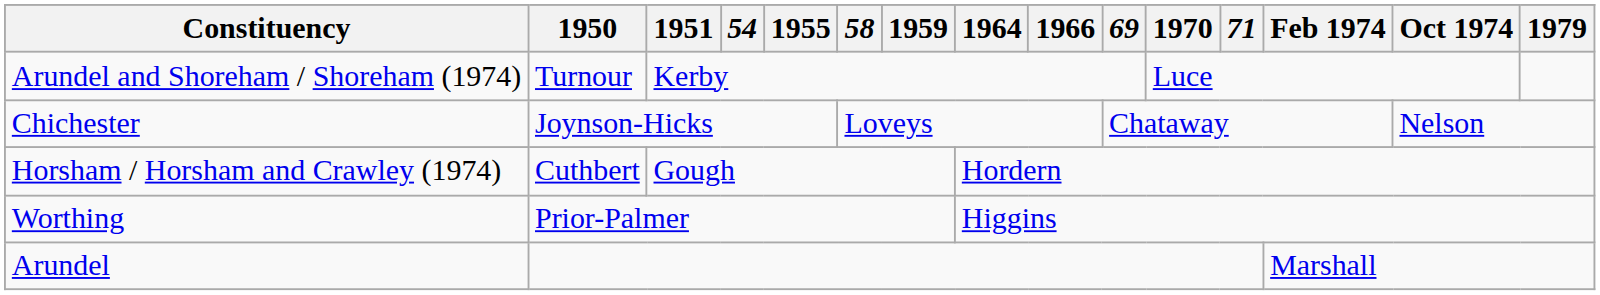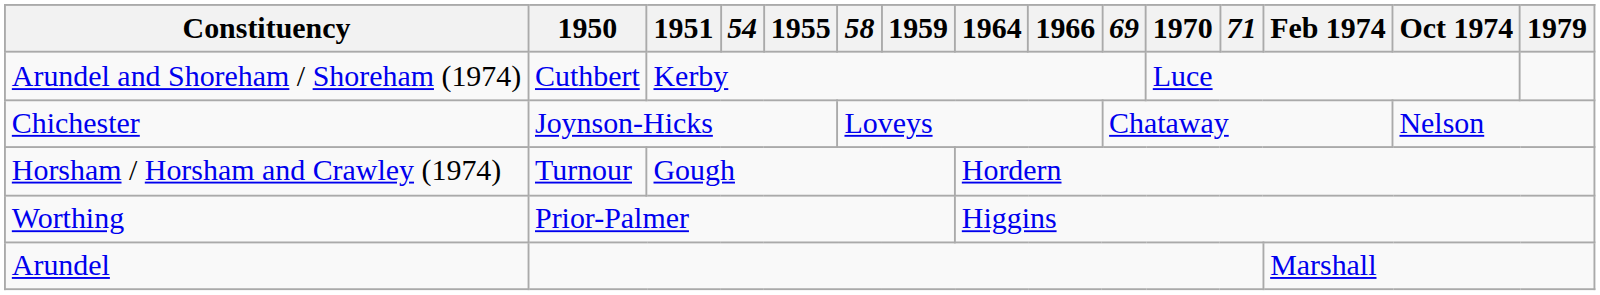(583, 75) Turnour -> (587, 75) Cuthbert
(587, 170) Cuthbert -> (583, 170) Turnour
